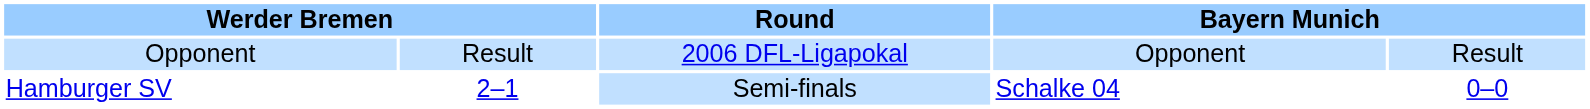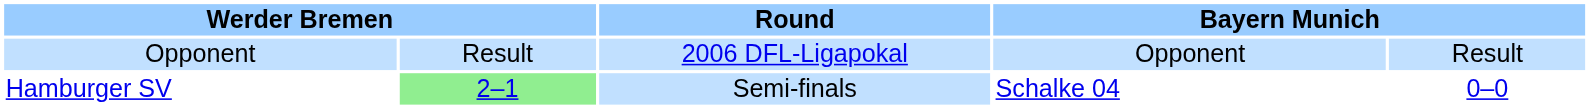(498, 88) no background -> (498, 88) lightgreen background
